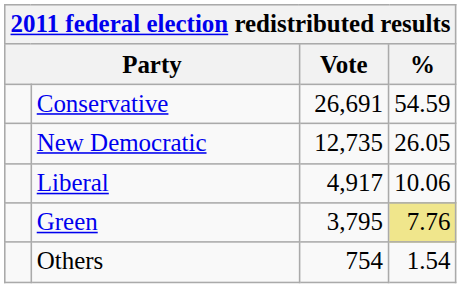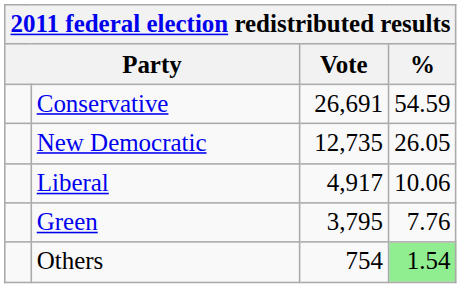(429, 222) khaki background -> (429, 222) no background
(429, 261) no background -> (429, 261) lightgreen background
